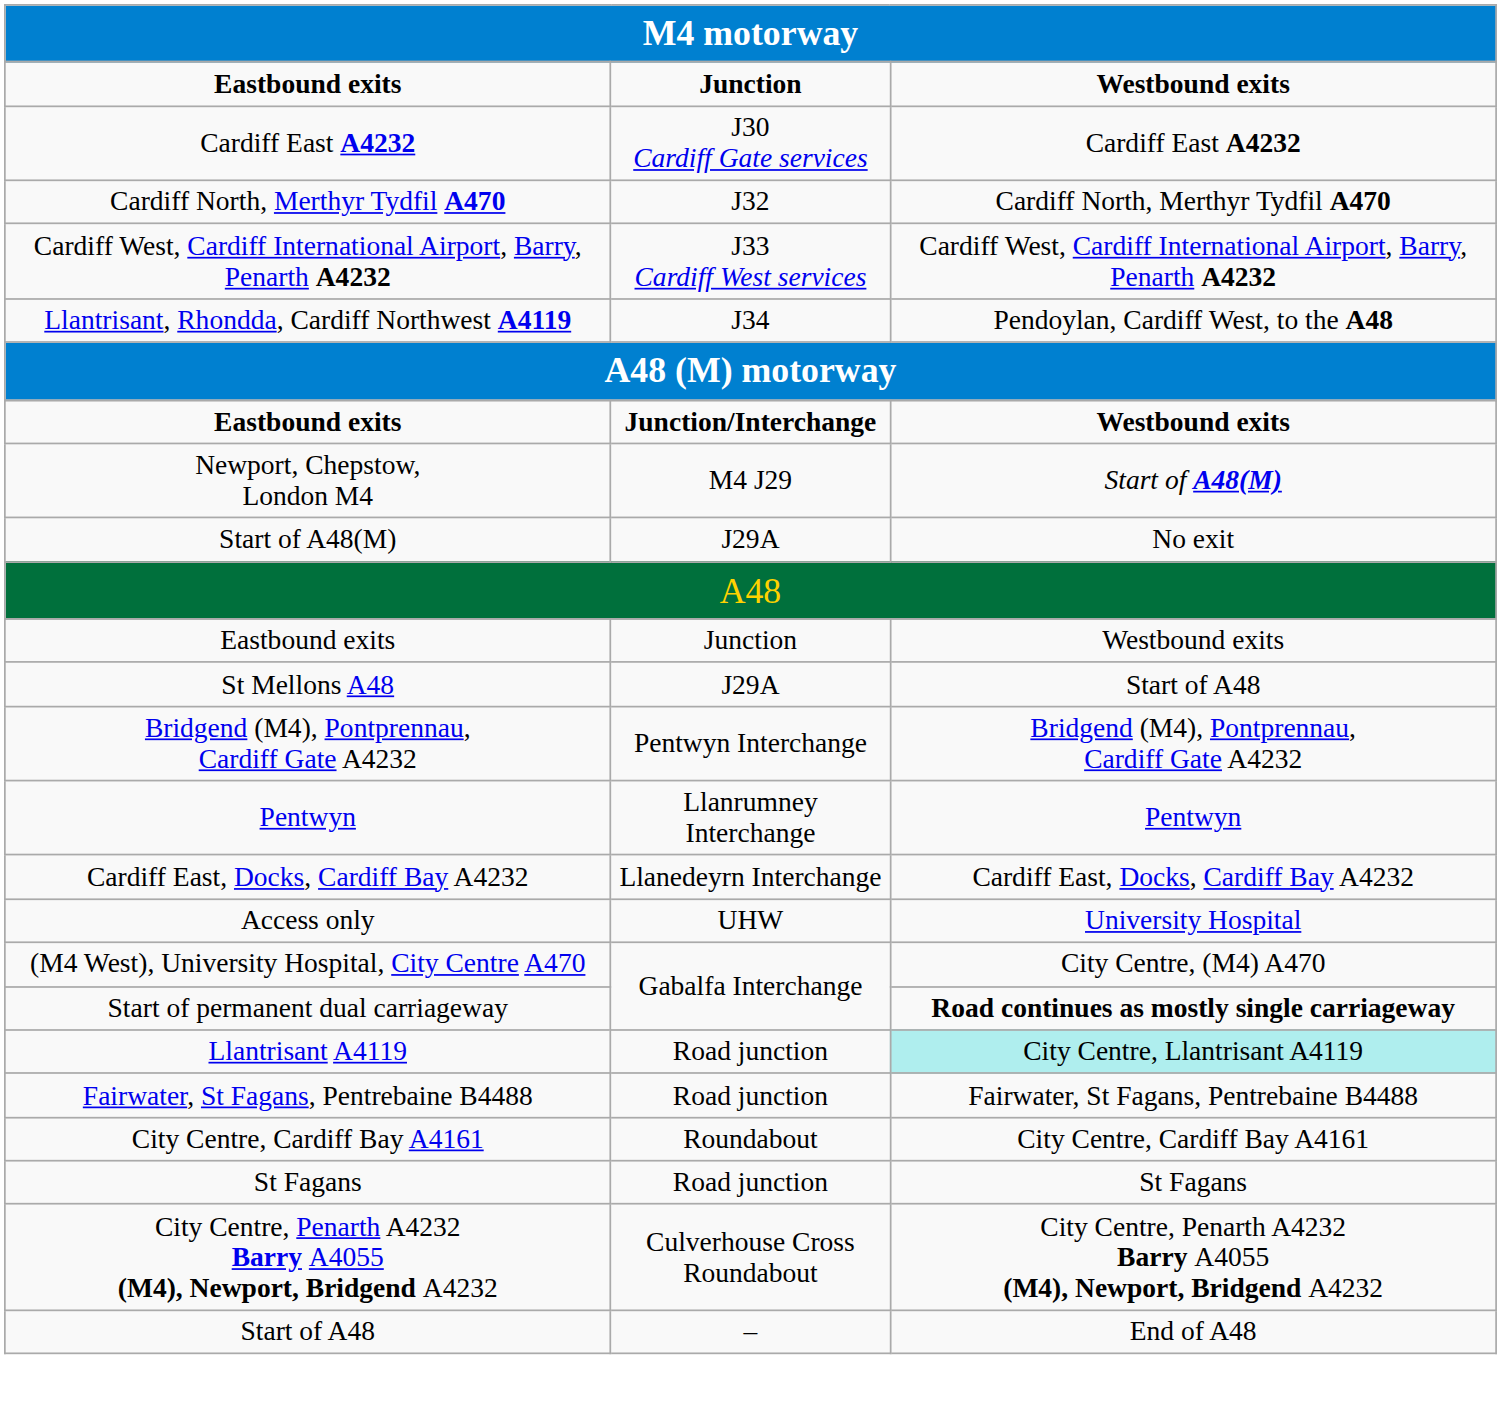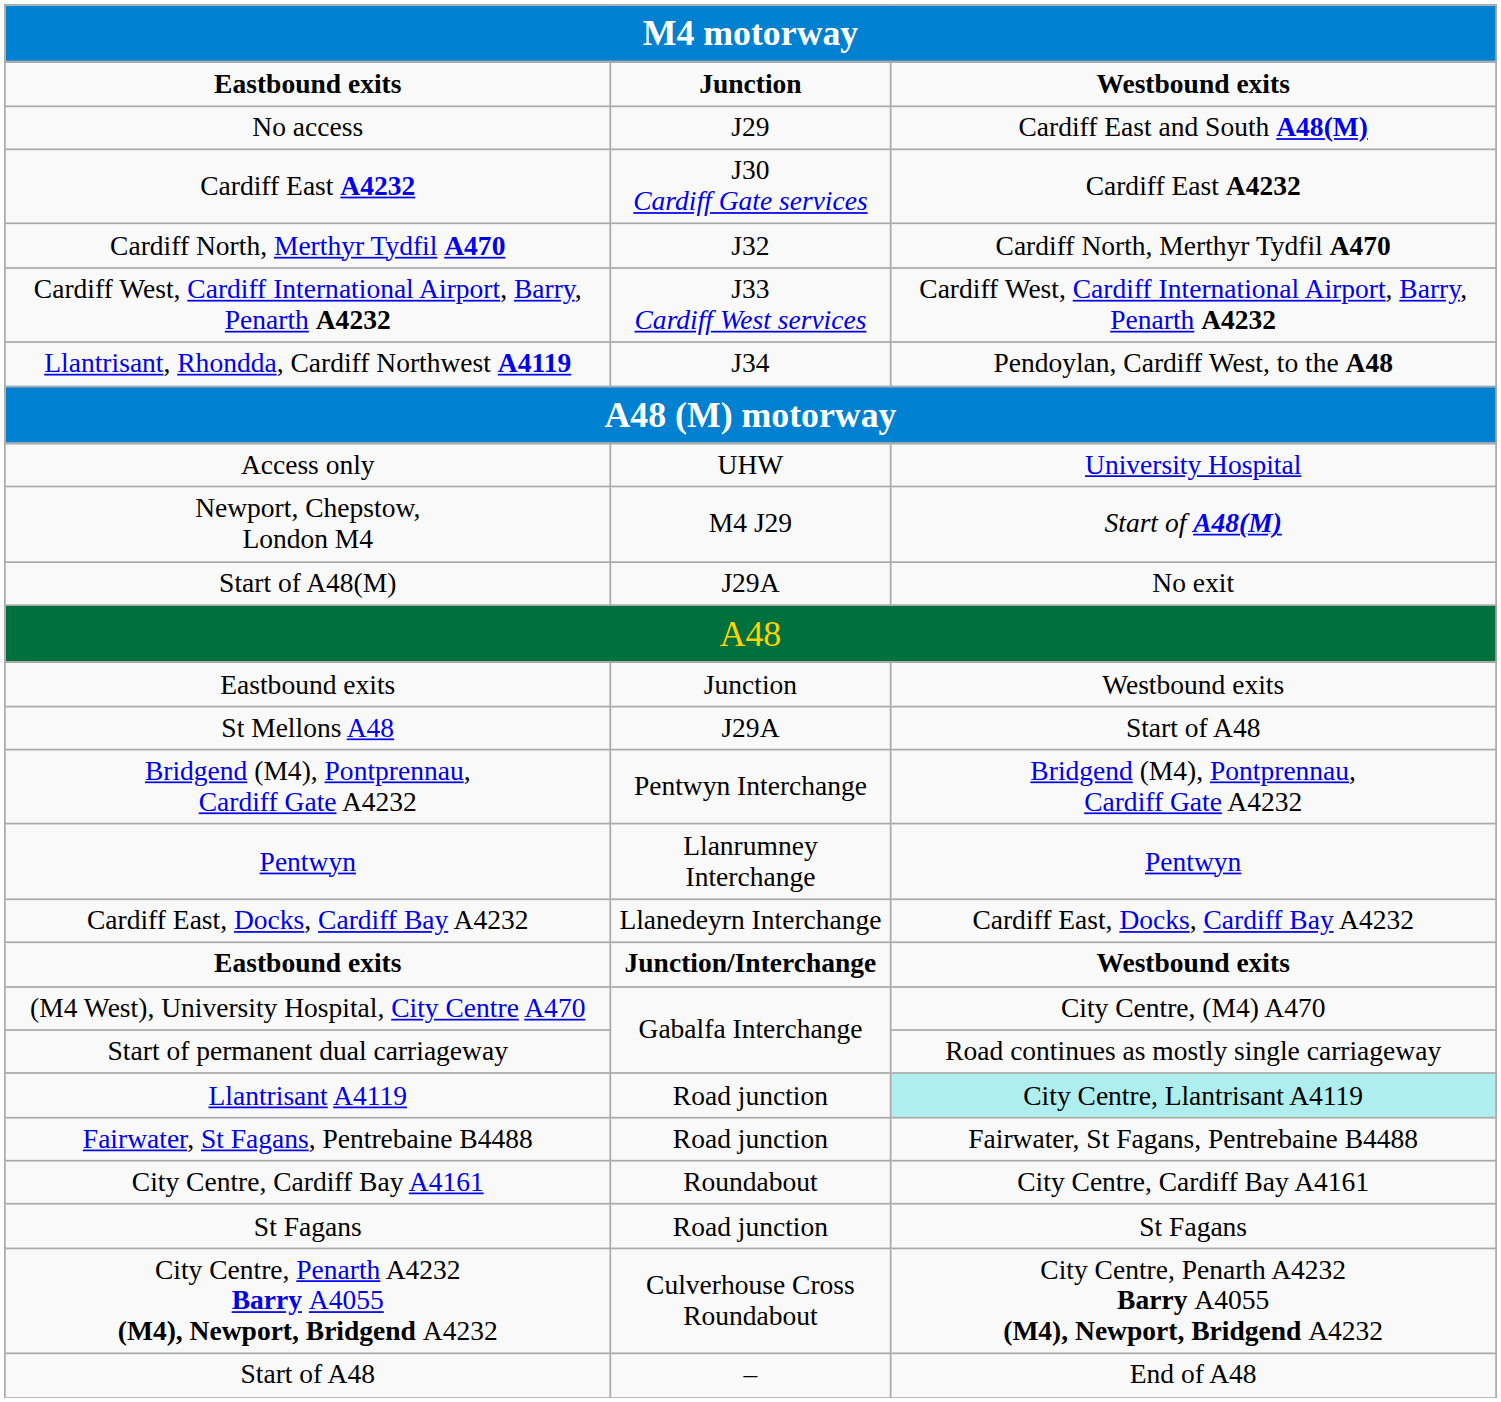+ row: (308, 127)
rows swapped: (308, 421) <-> (308, 920)
(1193, 1007) bold -> (1193, 1051) normal
